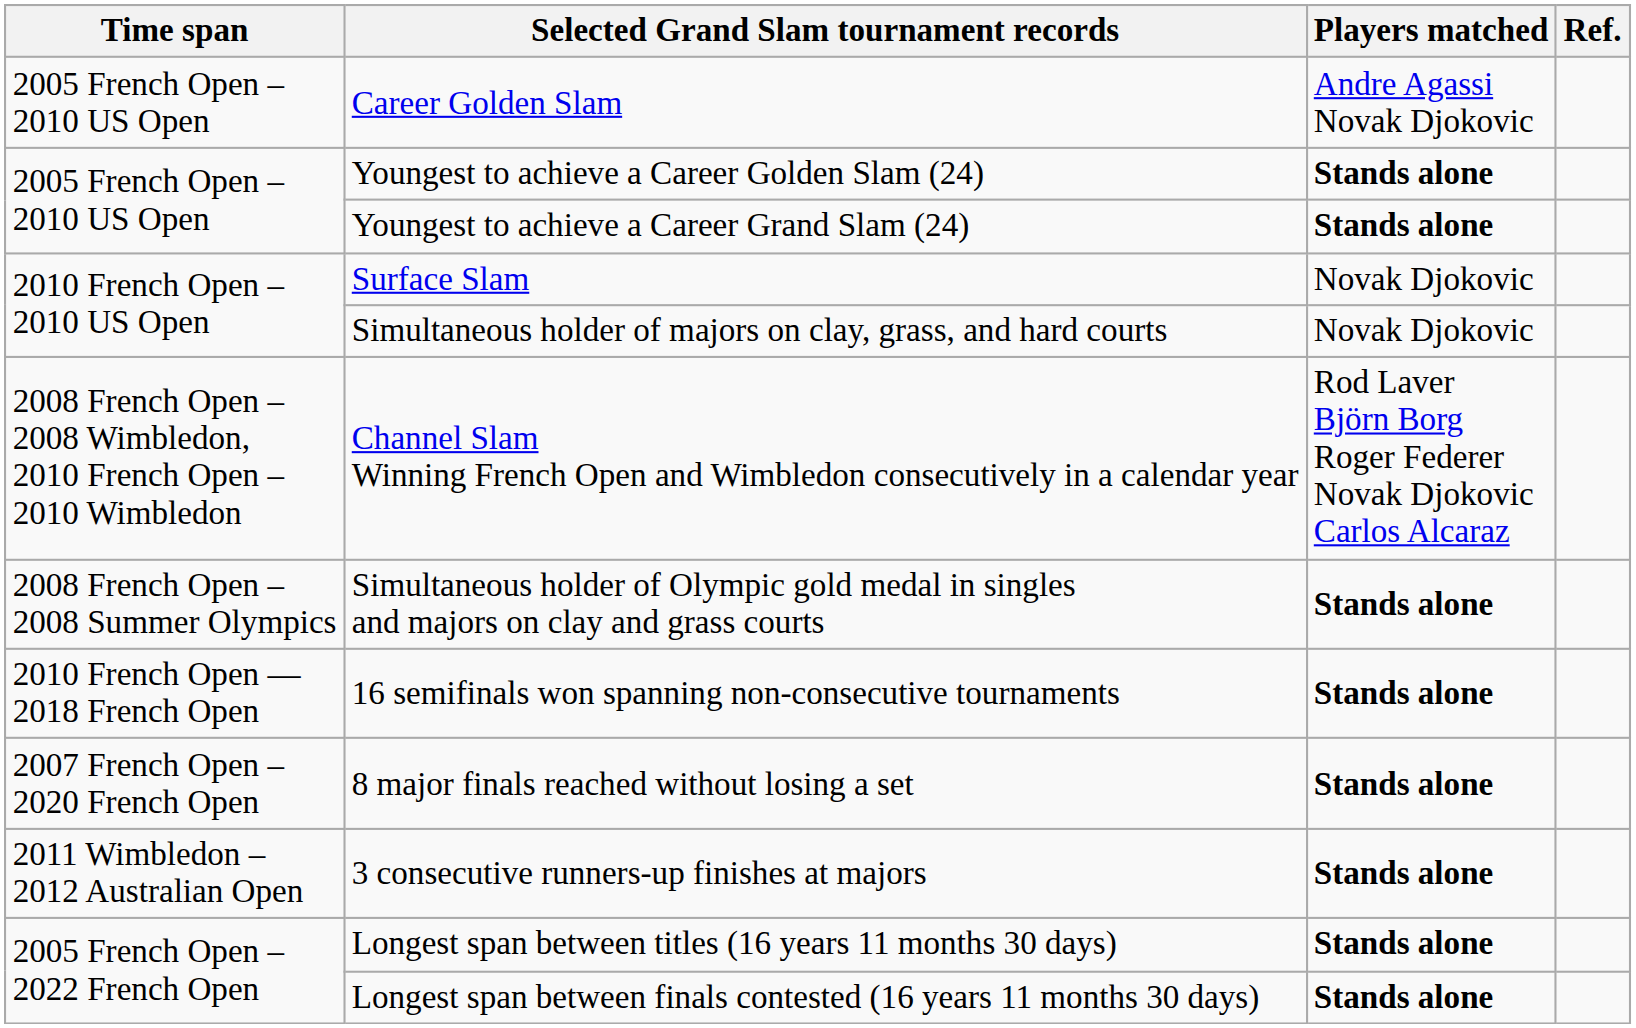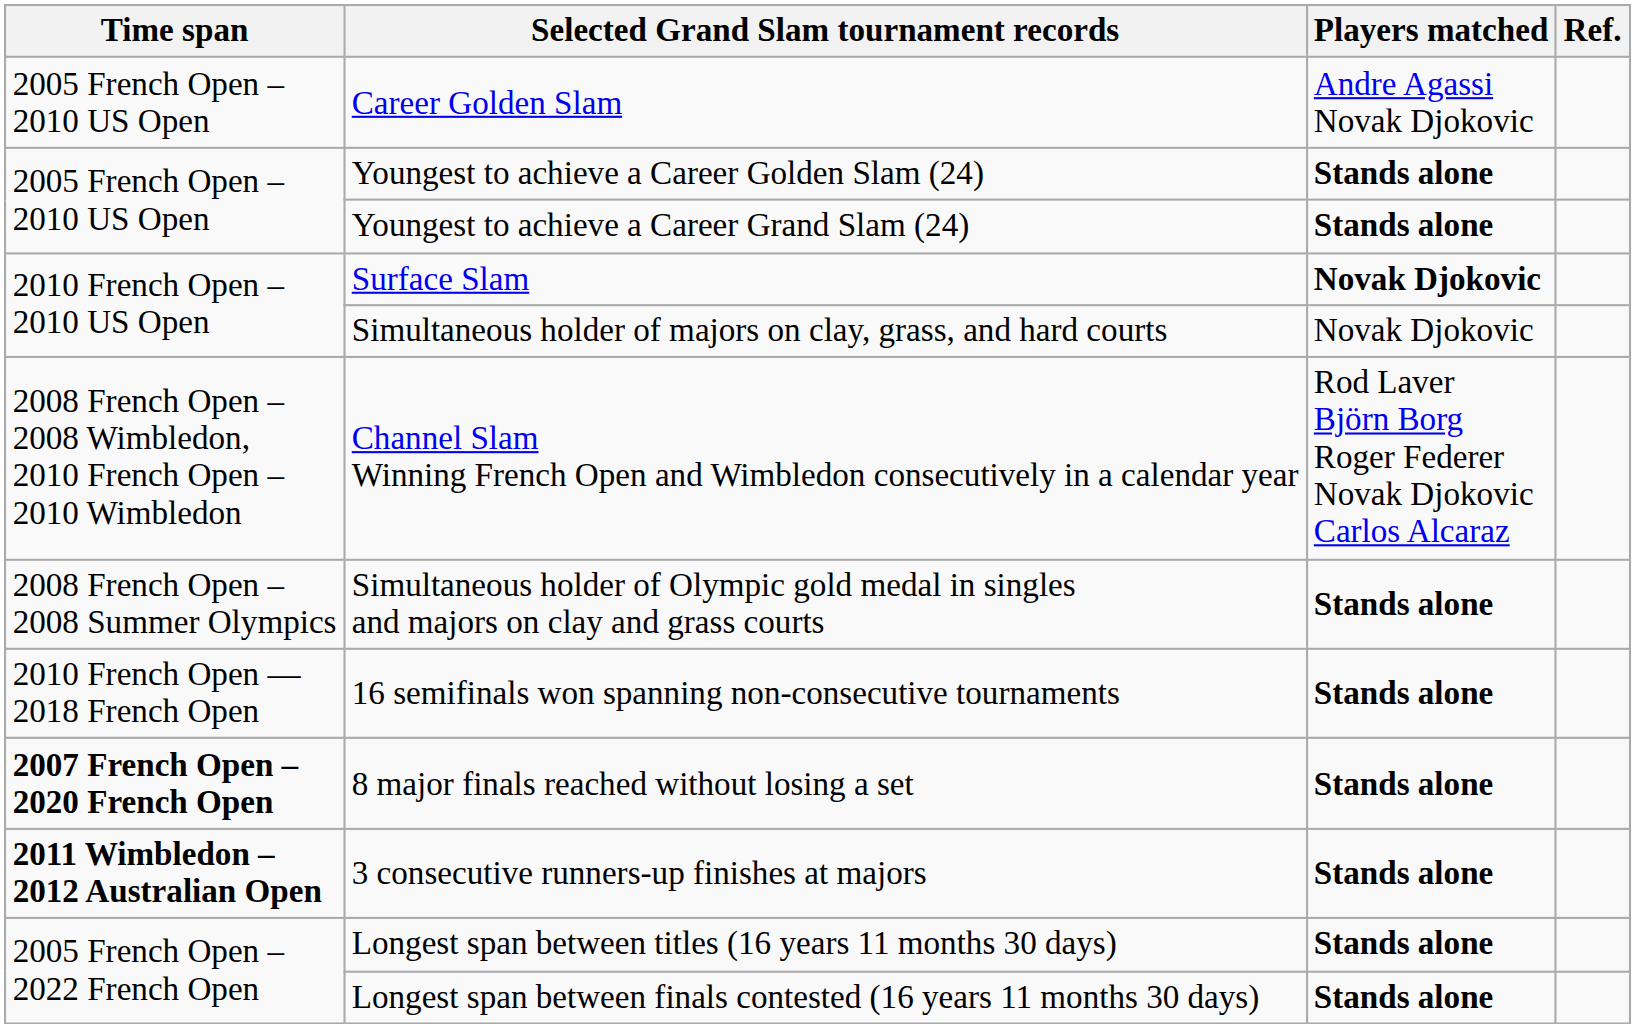(1424, 278) normal -> (1427, 278) bold
(148, 782) normal -> (155, 782) bold
(158, 872) normal -> (167, 872) bold
